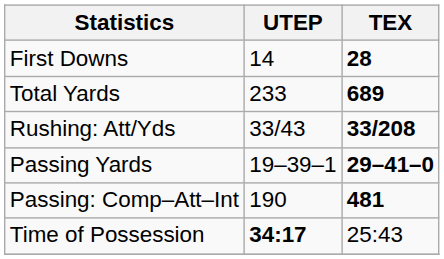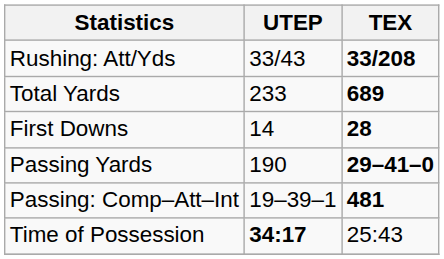rows swapped: (69, 58) <-> (93, 129)
(293, 164) 19–39–1 -> (268, 164) 190
(268, 200) 190 -> (293, 200) 19–39–1
